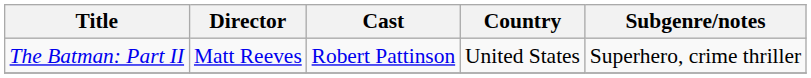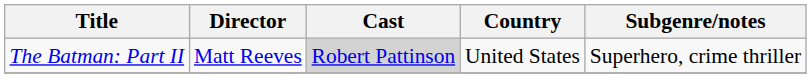(383, 55) no background -> (383, 55) lightgrey background
